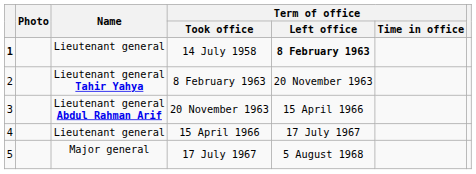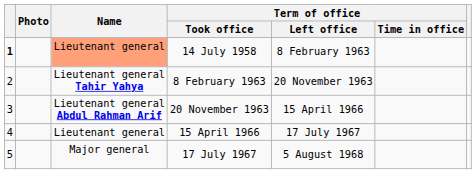(109, 46) no background -> (109, 46) lightsalmon background
(323, 52) bold -> (323, 52) normal
